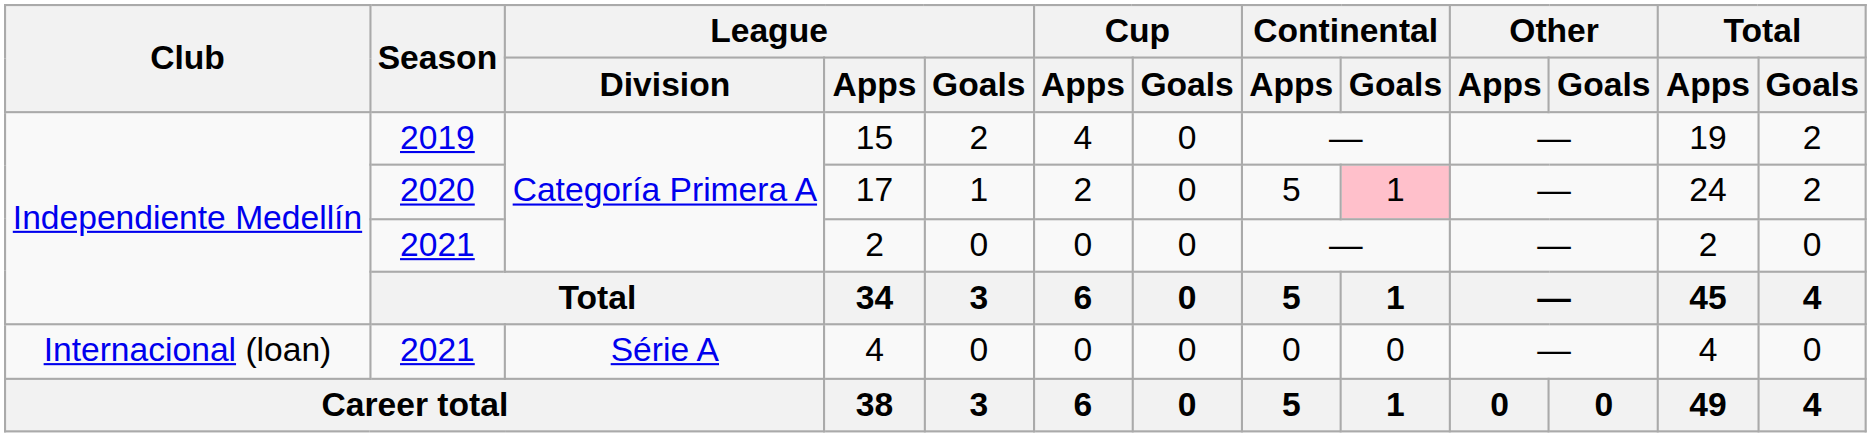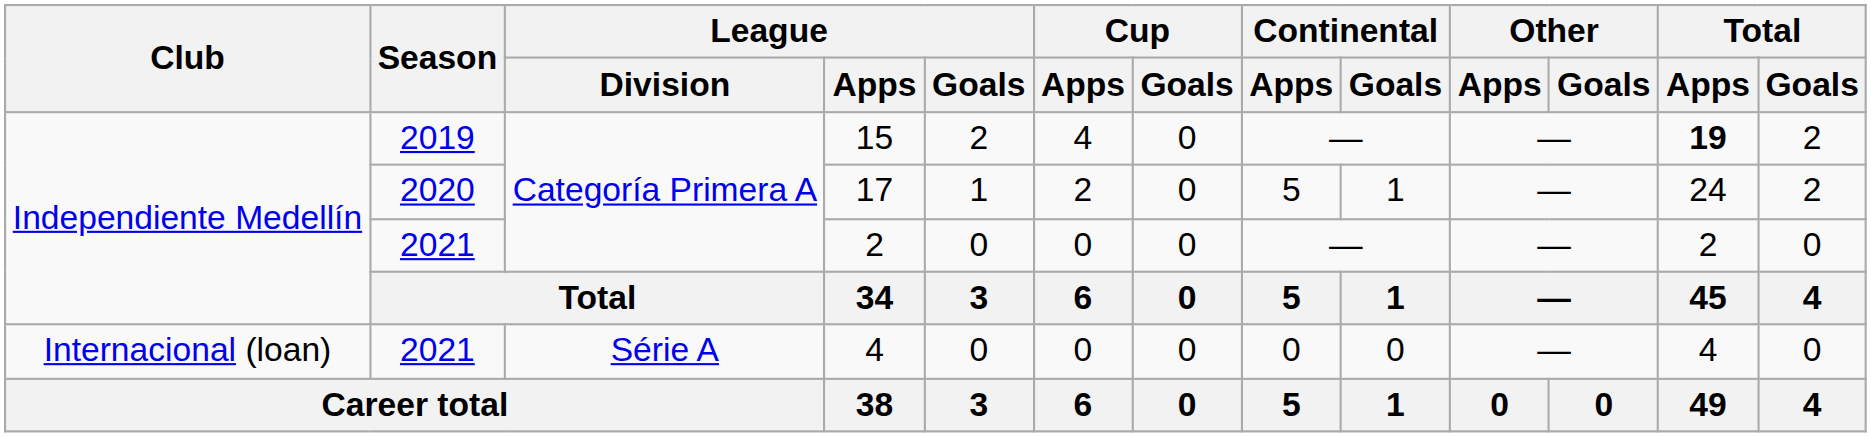(1708, 137) normal -> (1708, 137) bold
(1395, 191) pink background -> (1395, 191) no background
